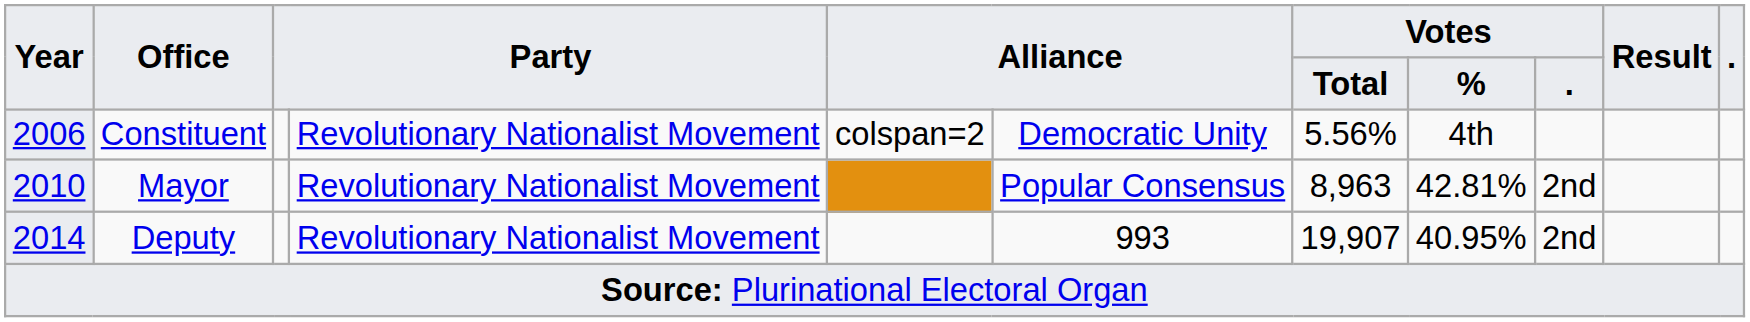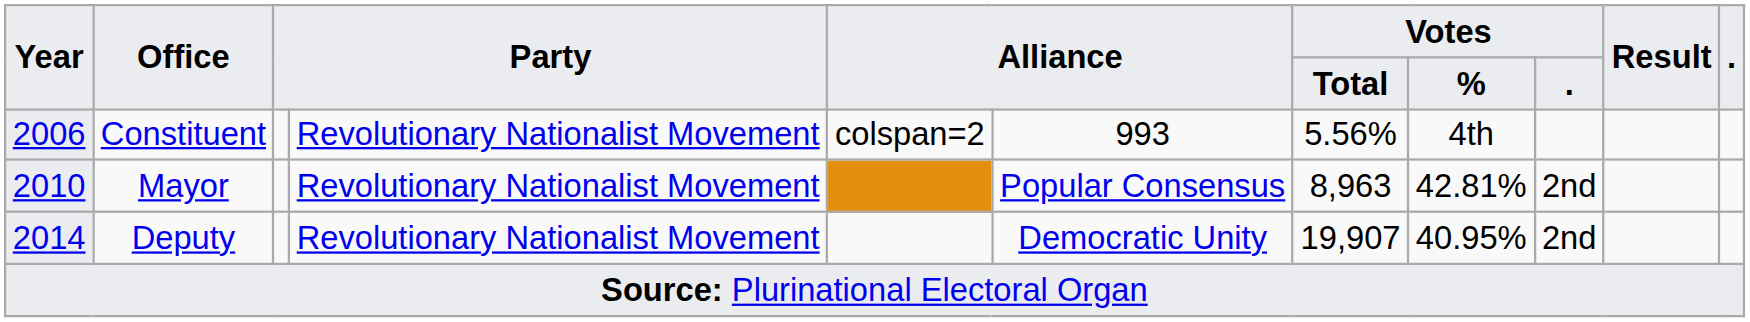(1143, 135) Democratic Unity -> (1143, 135) 993
(1143, 238) 993 -> (1143, 238) Democratic Unity
